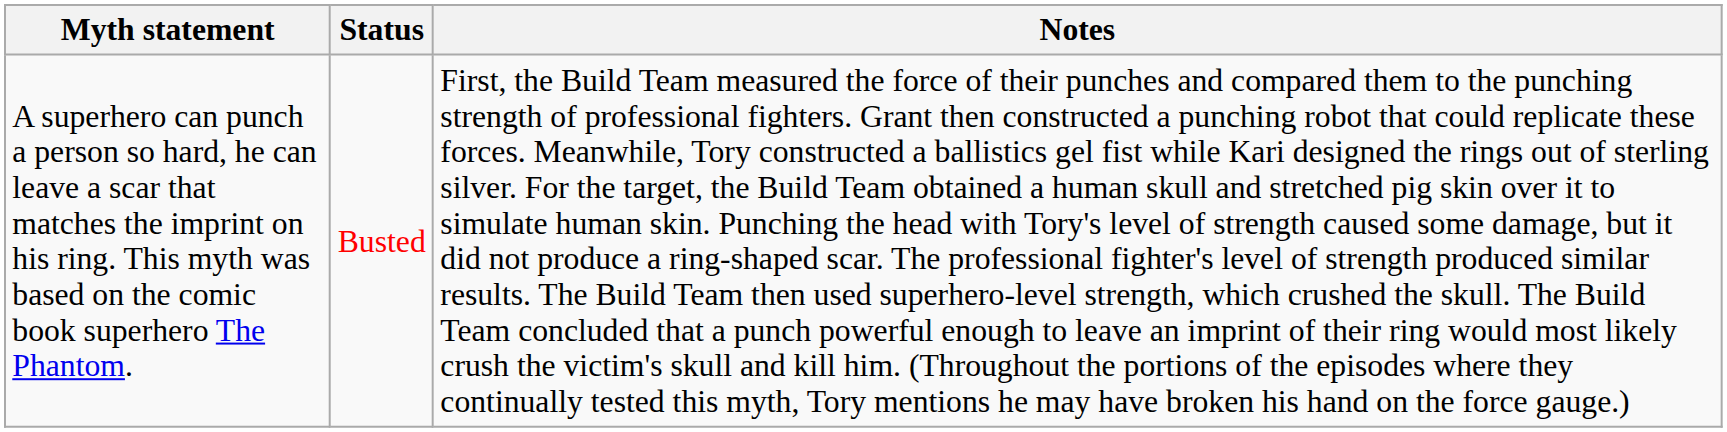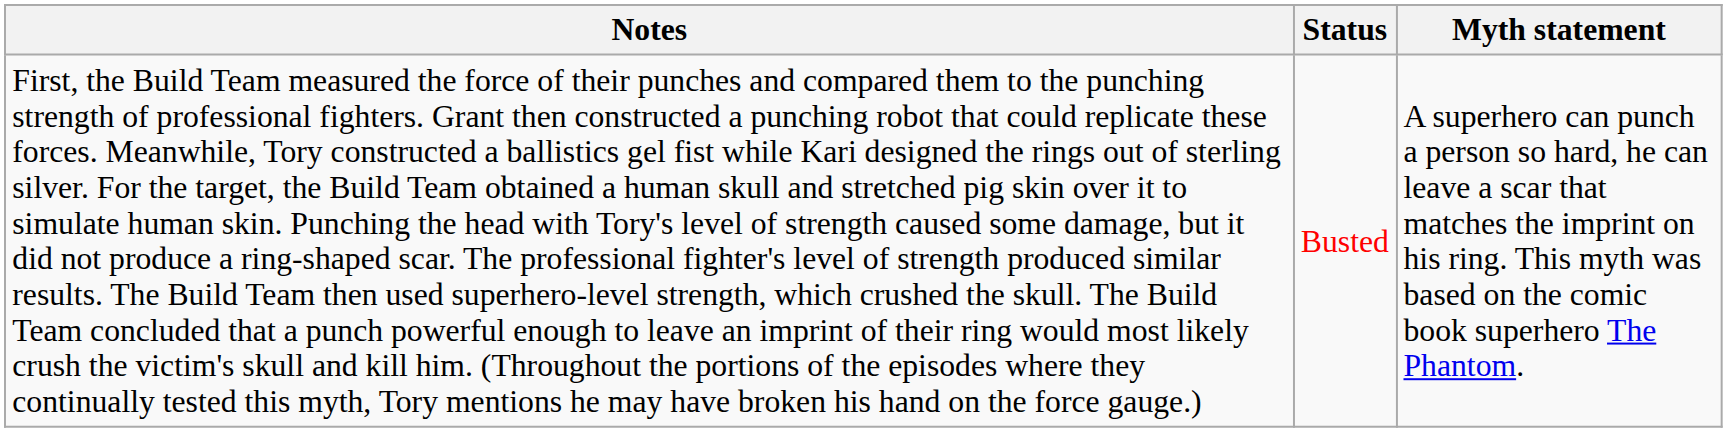columns swapped: (168, 29) <-> (1077, 29)
